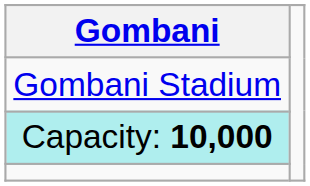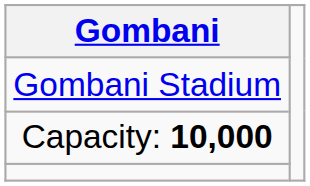(147, 137) paleturquoise background -> (147, 137) no background
